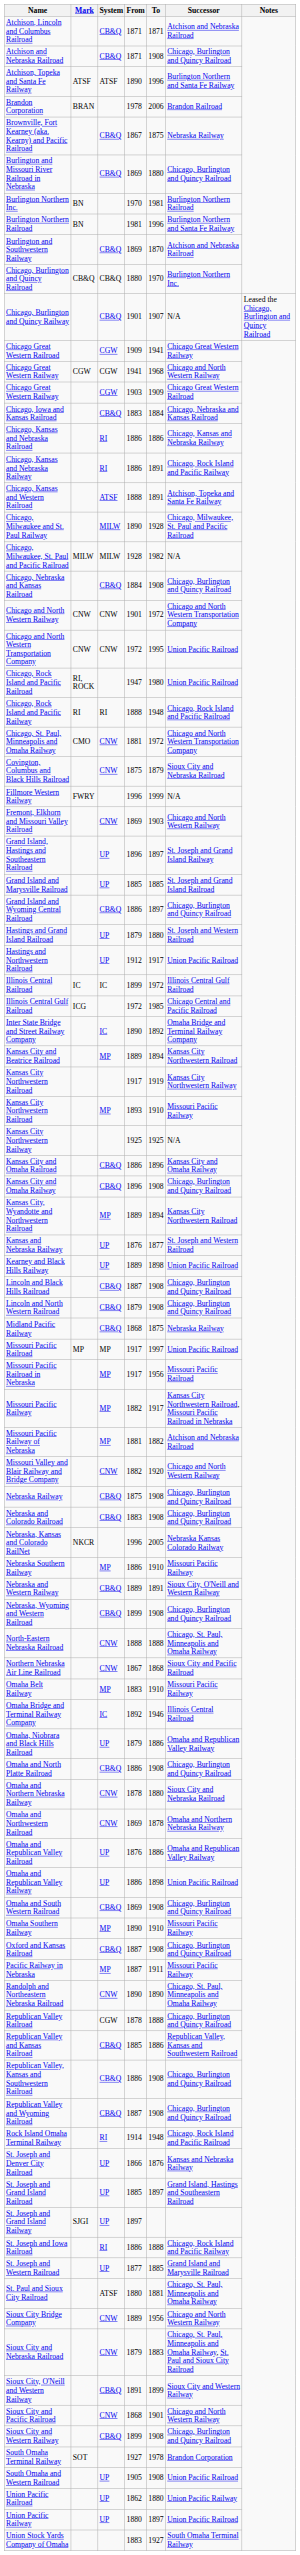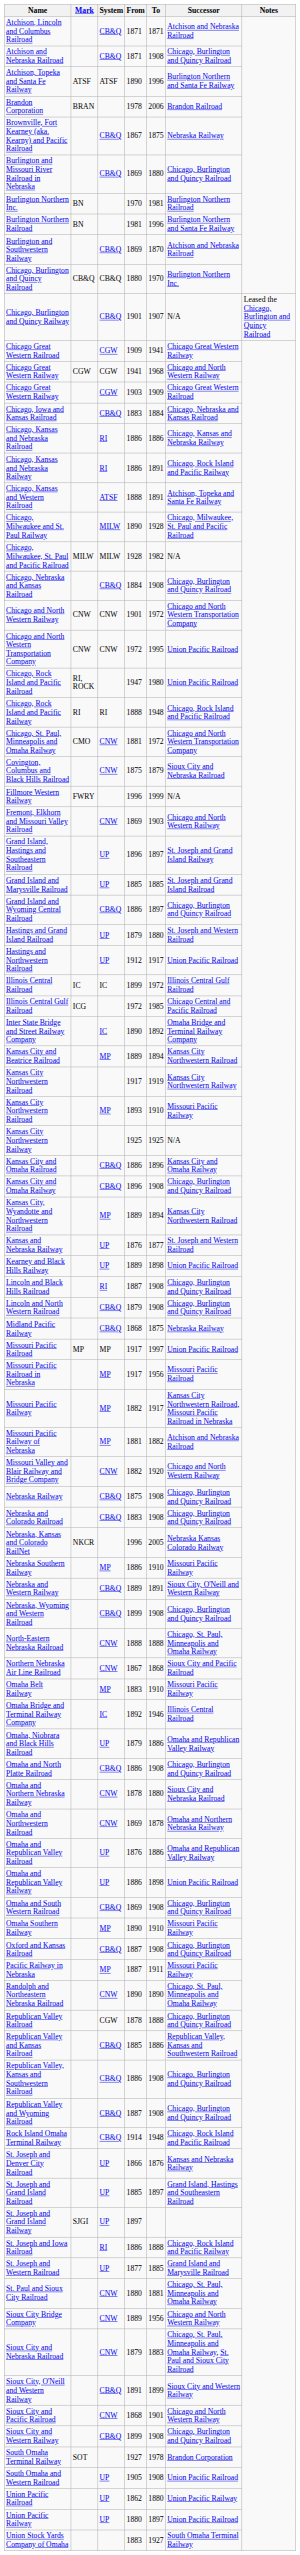(110, 1287) CB&Q -> (103, 1287) RI
(103, 2138) RI -> (110, 2138) CB&Q
(109, 2293) ATSF -> (109, 2293) CNW
